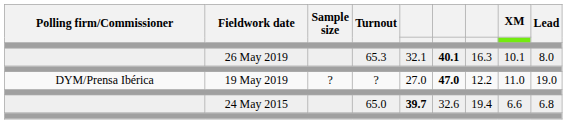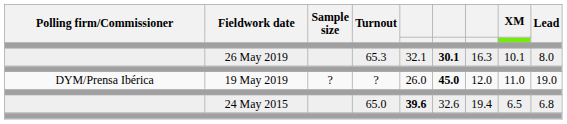(449, 57) 40.1 -> (449, 57) 30.1
(416, 80) 27.0 -> (416, 80) 26.0
(449, 80) 47.0 -> (449, 80) 45.0
(482, 80) 12.2 -> (482, 80) 12.0
(416, 104) 39.7 -> (416, 104) 39.6
(514, 104) 6.6 -> (514, 104) 6.5
